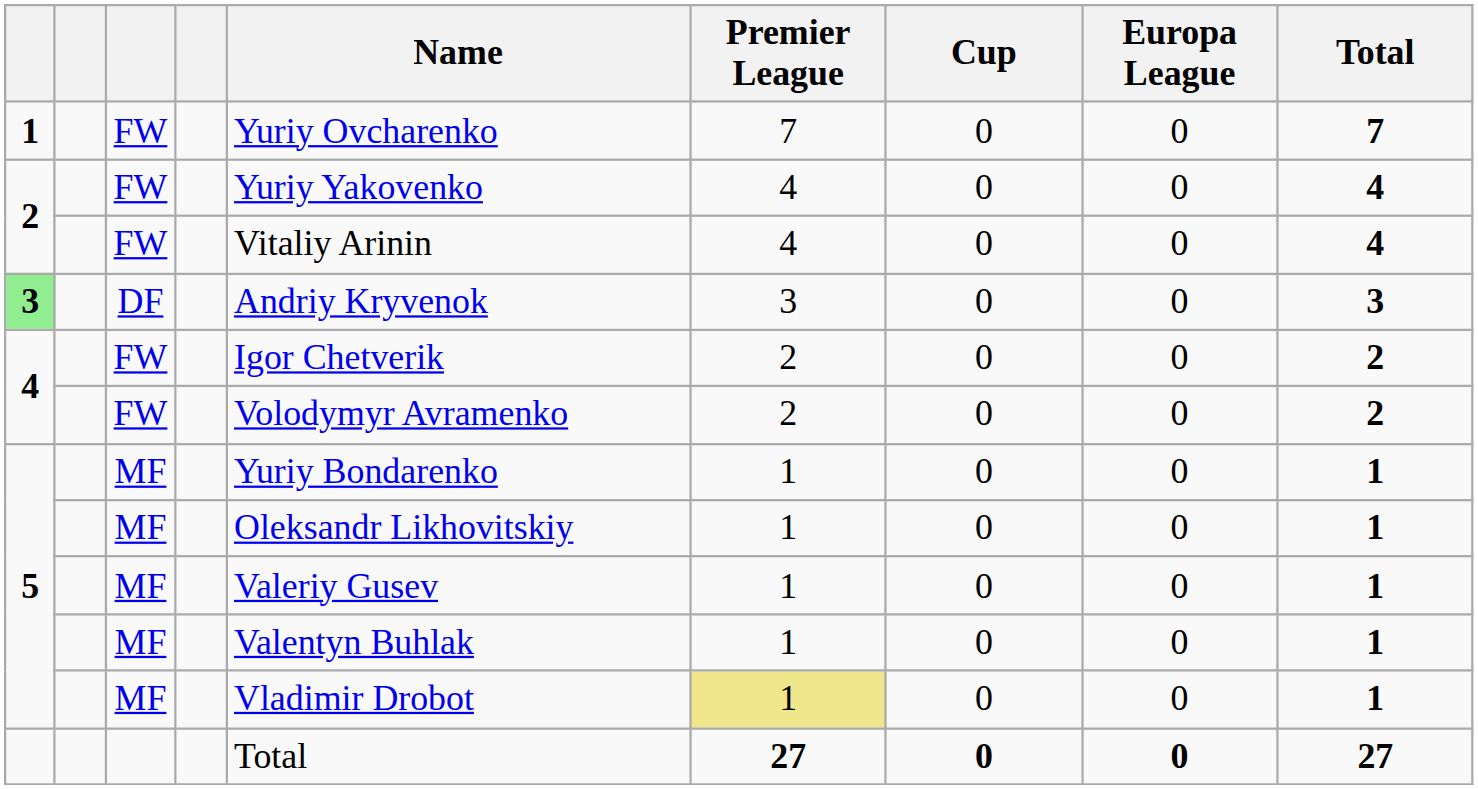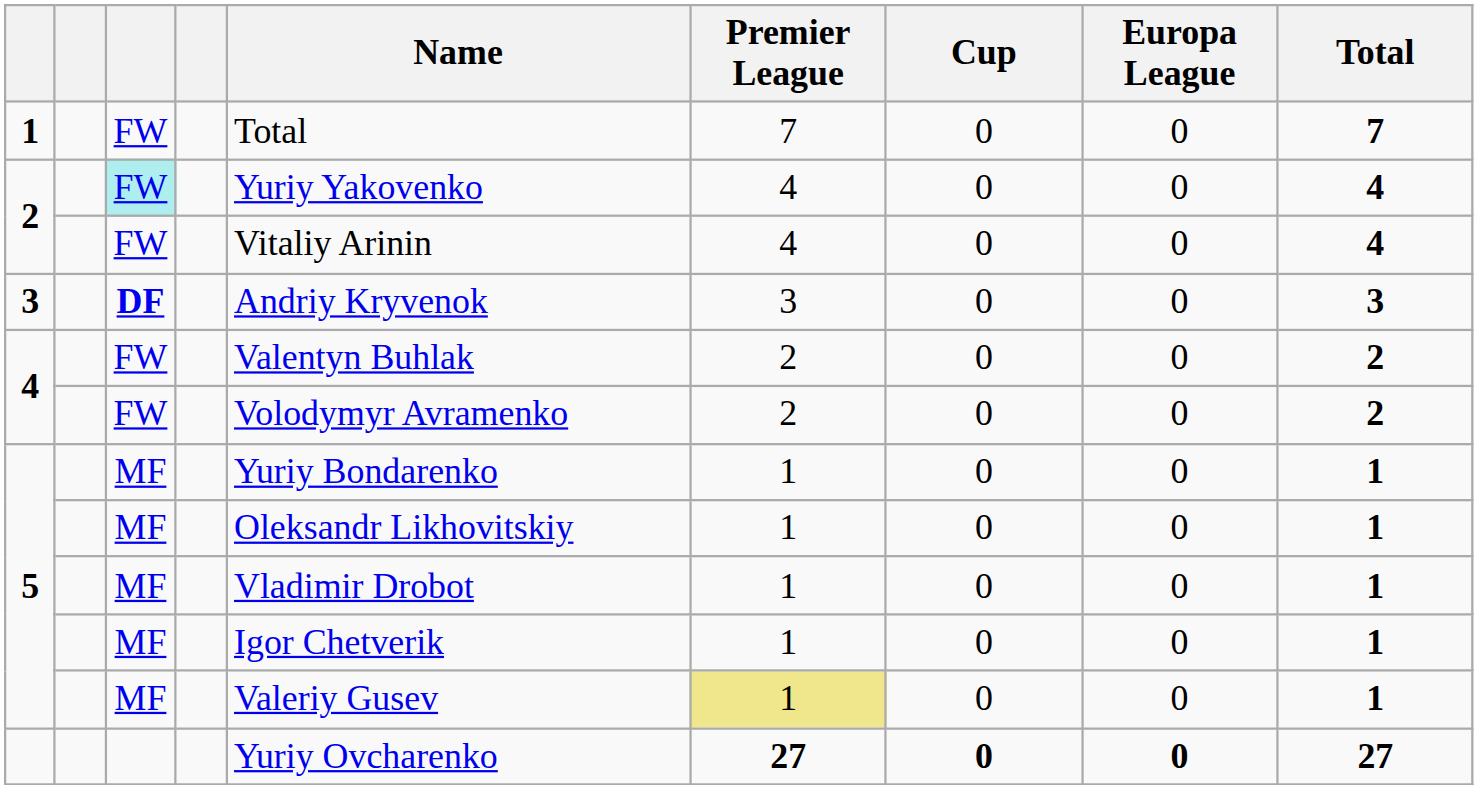(366, 130) Yuriy Ovcharenko -> (271, 130) Total
(141, 186) no background -> (141, 186) paleturquoise background
(30, 300) lightgreen background -> (30, 300) no background
(140, 300) normal -> (140, 300) bold
(339, 357) Igor Chetverik -> (354, 357) Valentyn Buhlak
(336, 584) Valeriy Gusev -> (354, 584) Vladimir Drobot
(354, 641) Valentyn Buhlak -> (339, 641) Igor Chetverik
(354, 698) Vladimir Drobot -> (336, 698) Valeriy Gusev
(271, 755) Total -> (366, 755) Yuriy Ovcharenko
